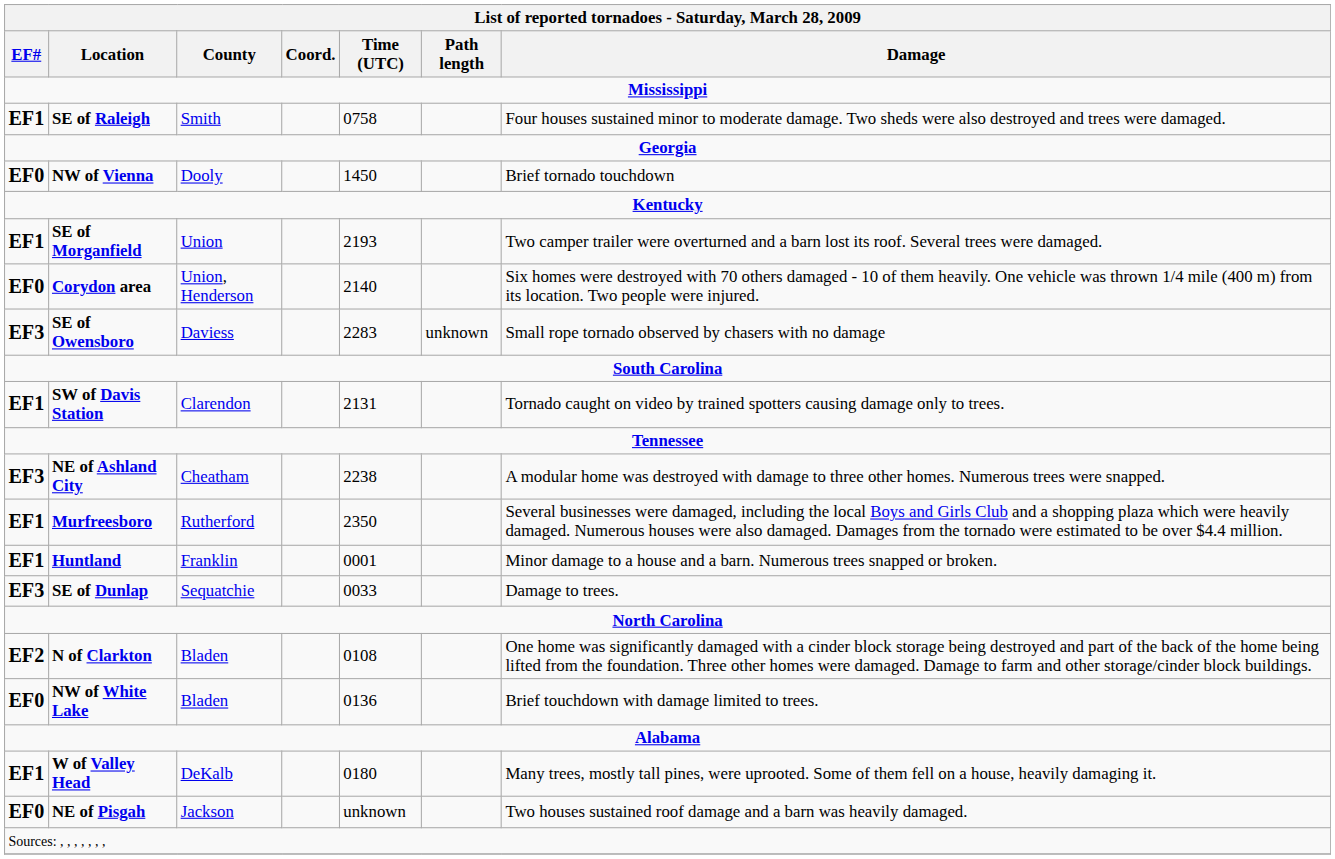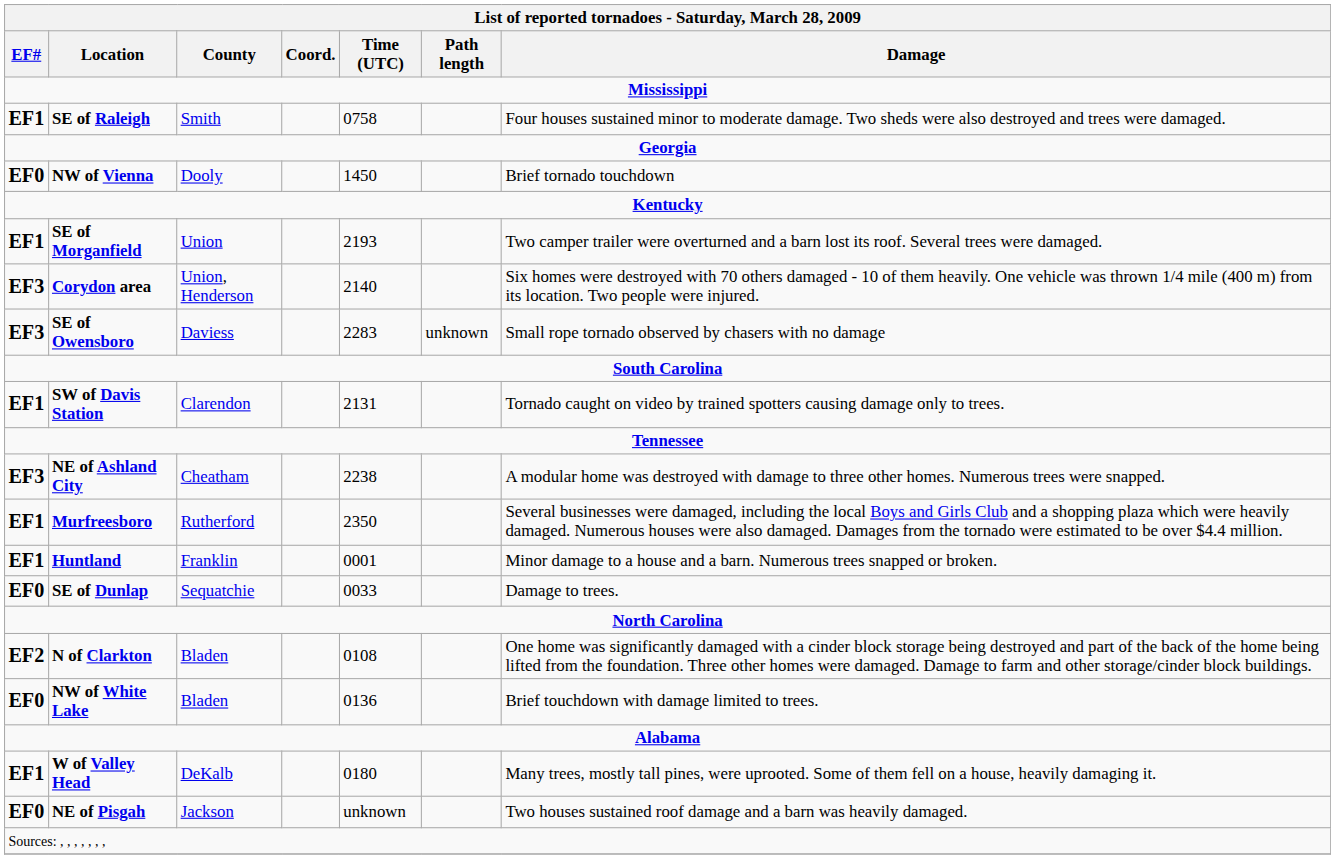(26, 286) EF0 -> (26, 286) EF3
(26, 591) EF3 -> (26, 591) EF0
